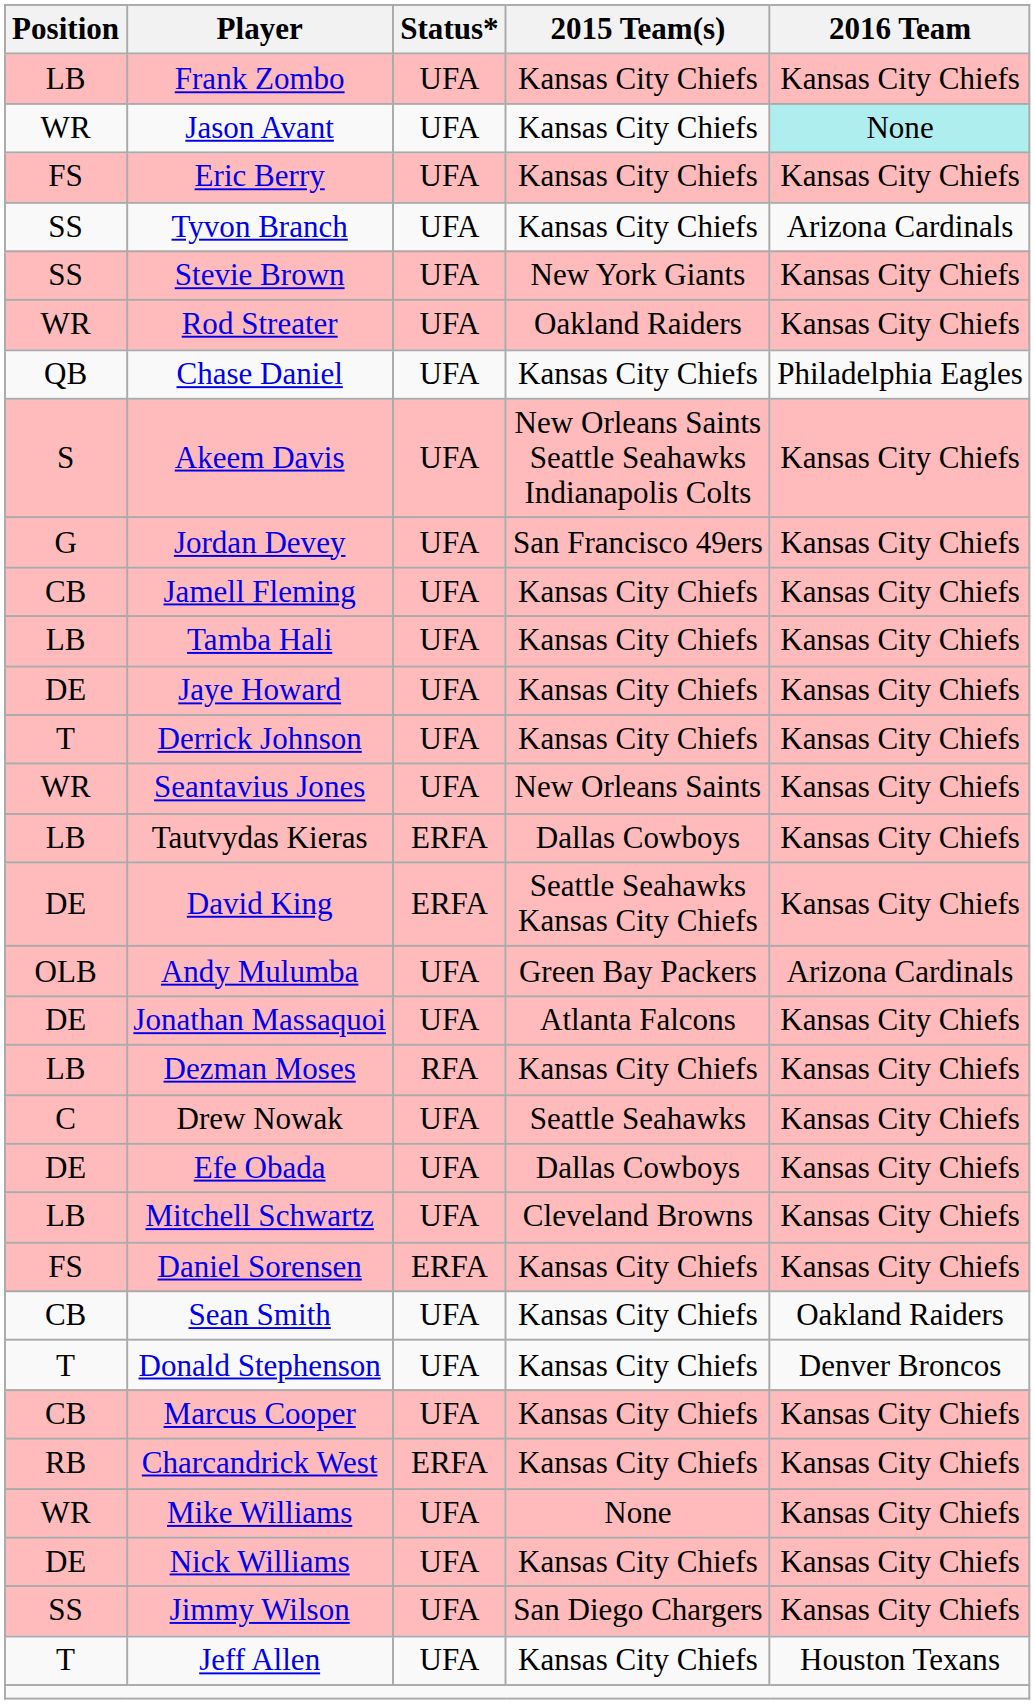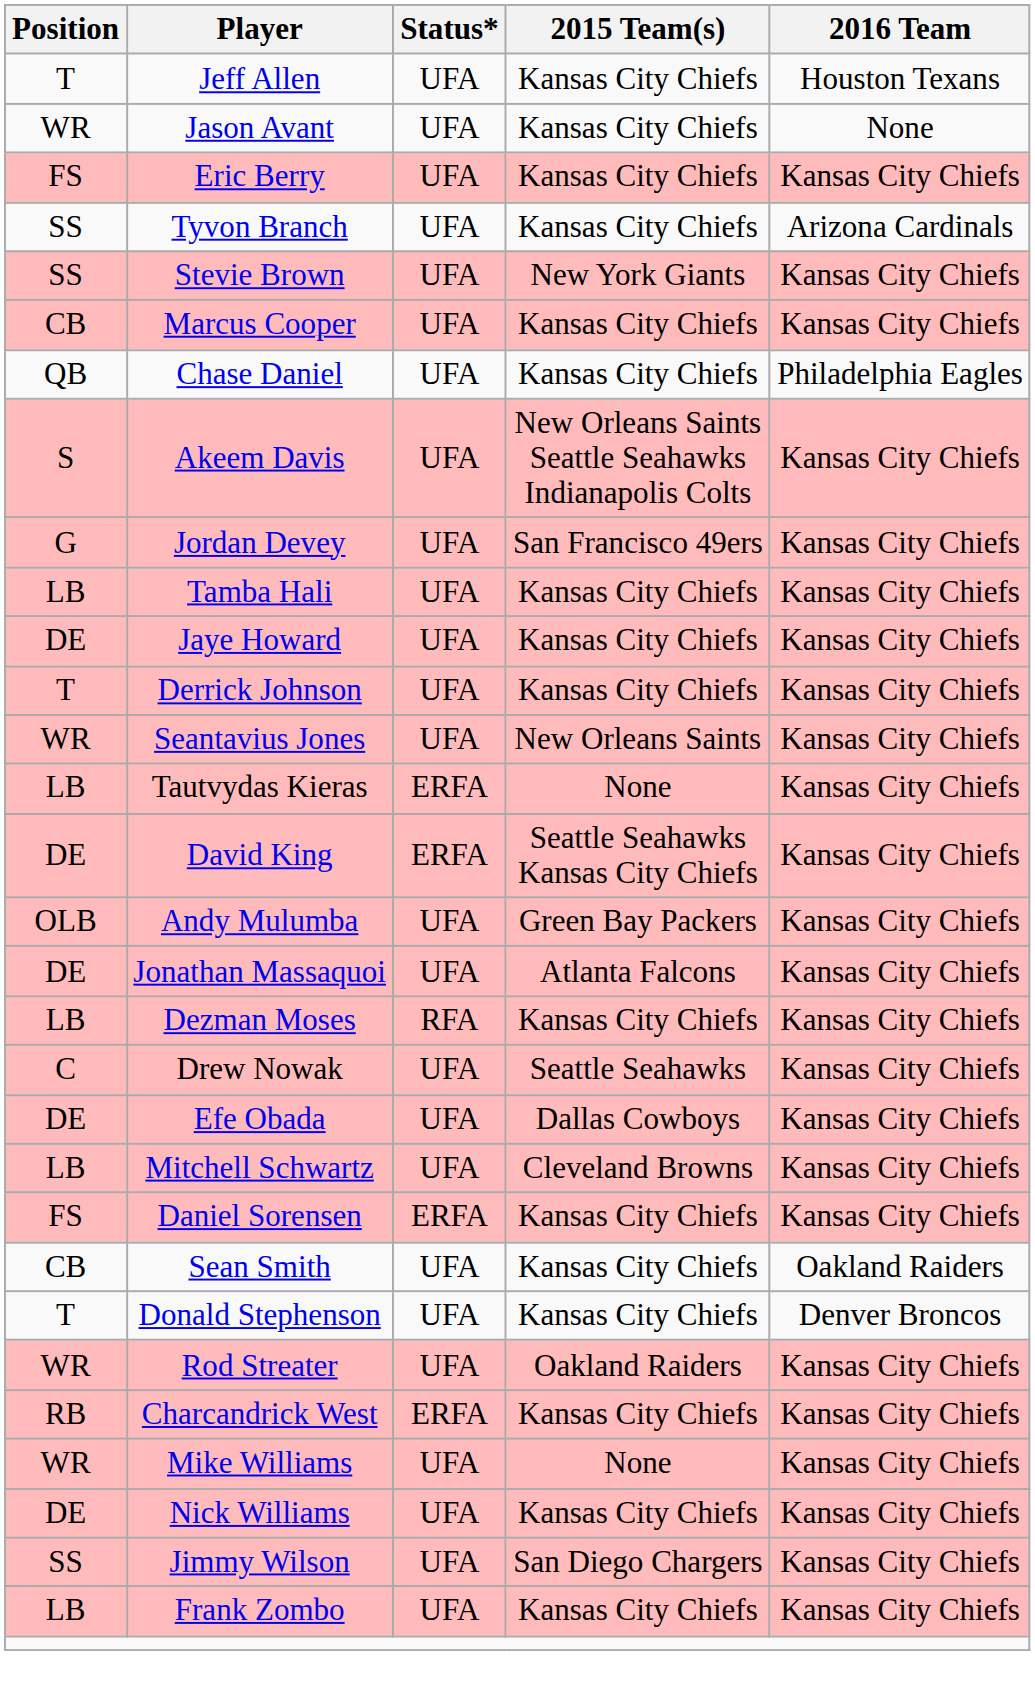rows swapped: (260, 1659) <-> (260, 78)
(900, 127) paleturquoise background -> (900, 127) no background
rows swapped: (260, 1413) <-> (260, 324)
- row: (260, 591)
(638, 837) Dallas Cowboys -> (638, 788) None
(900, 970) Arizona Cardinals -> (900, 921) Kansas City Chiefs
